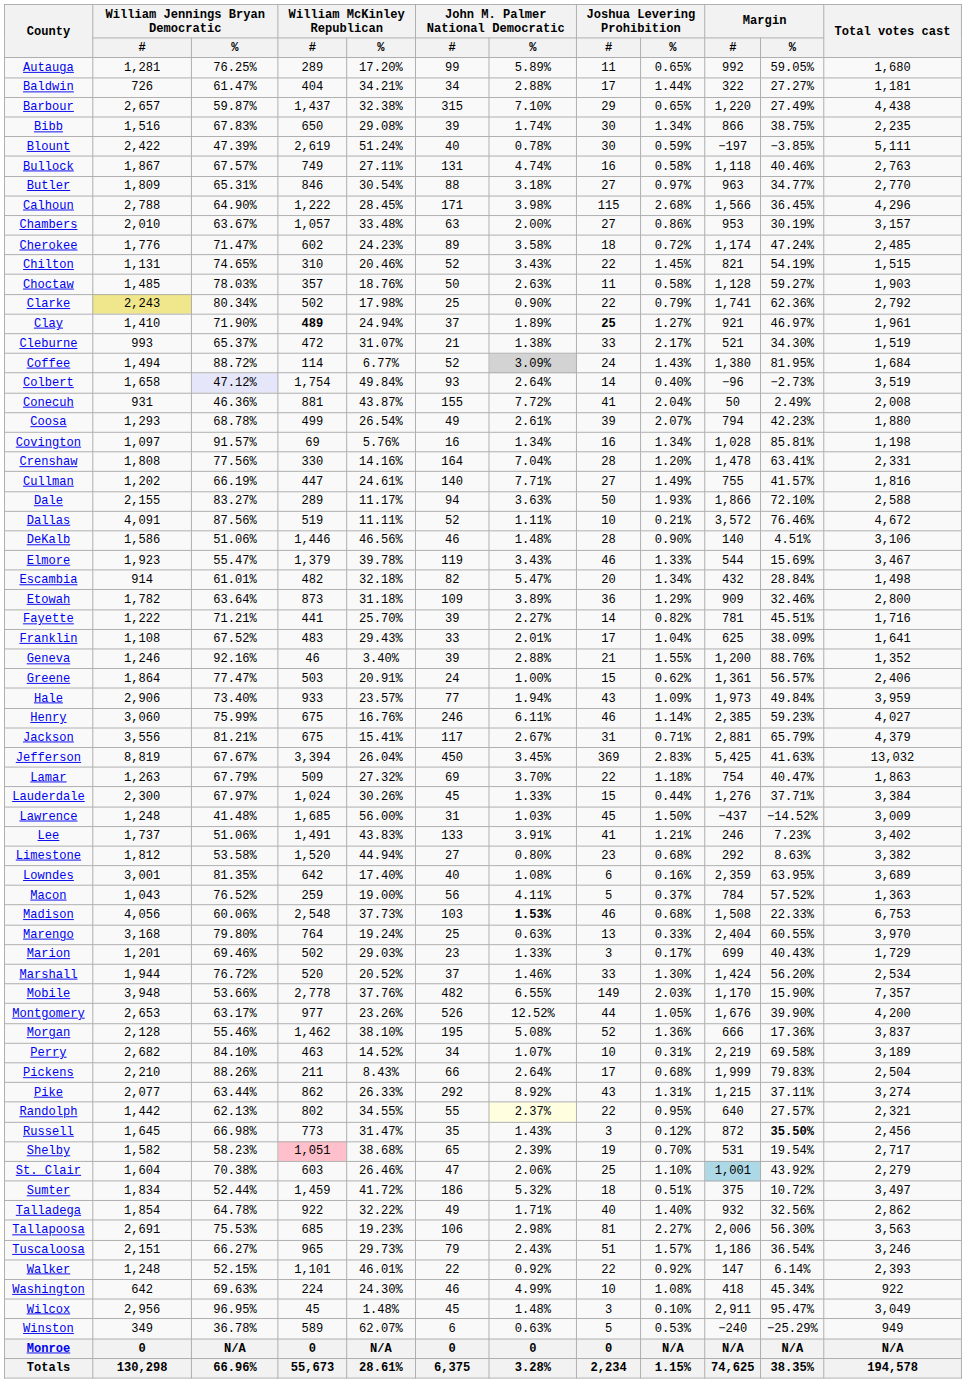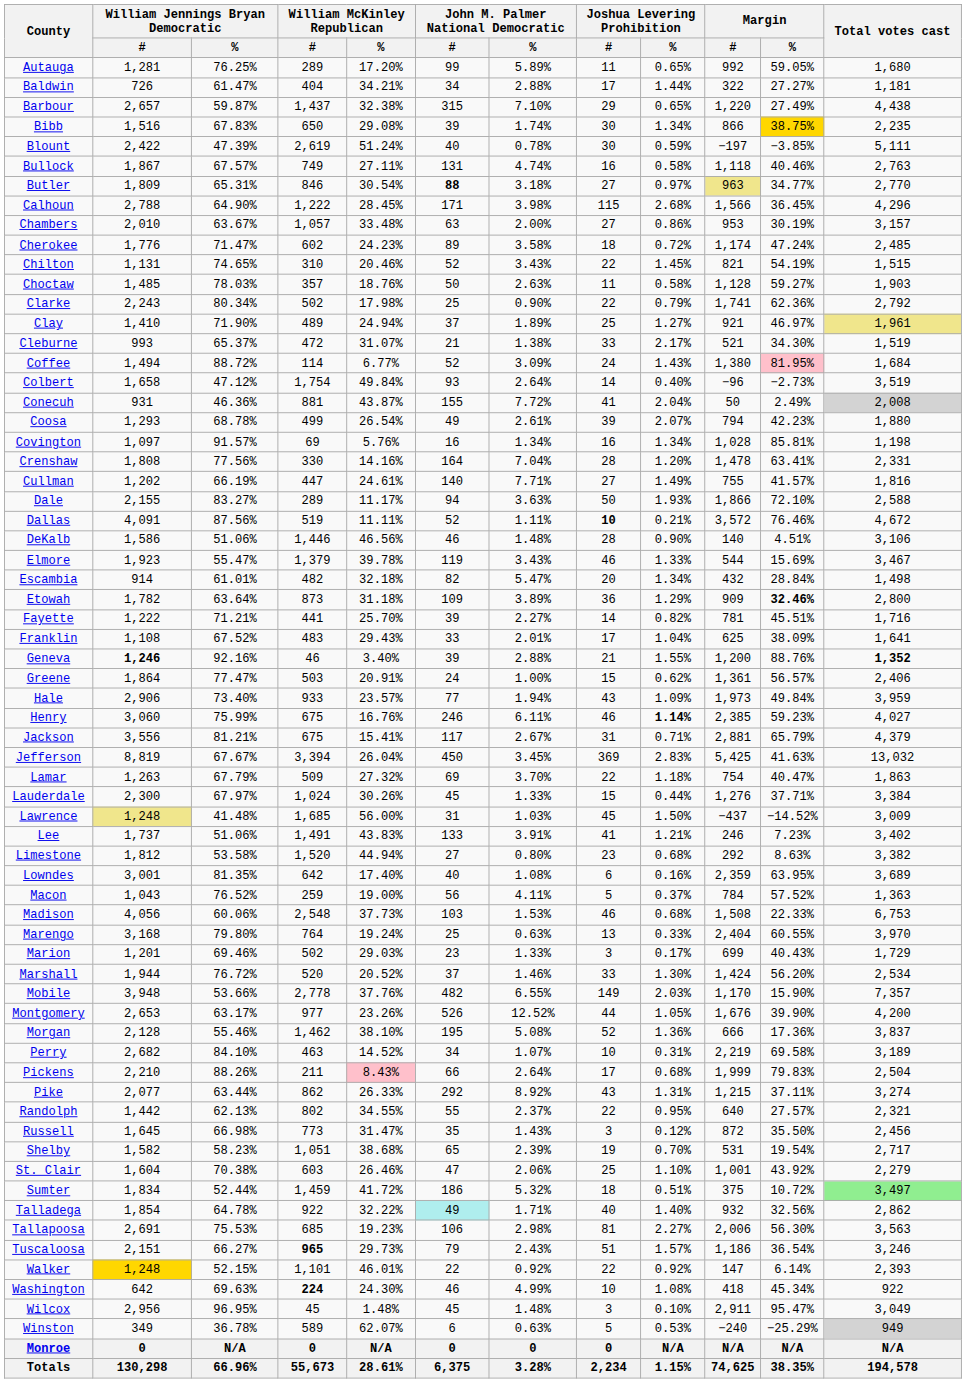(792, 127) no background -> (792, 127) gold background
(452, 186) normal -> (452, 186) bold
(733, 186) no background -> (733, 186) khaki background
(142, 304) khaki background -> (142, 304) no background
(312, 324) bold -> (312, 324) normal
(609, 324) bold -> (609, 324) normal
(893, 324) no background -> (893, 324) khaki background
(533, 363) lightgrey background -> (533, 363) no background
(792, 363) no background -> (792, 363) pink background
(235, 383) lavender background -> (235, 383) no background
(893, 403) no background -> (893, 403) lightgrey background
(609, 521) normal -> (609, 521) bold
(792, 600) normal -> (792, 600) bold
(142, 659) normal -> (142, 659) bold
(893, 659) normal -> (893, 659) bold
(673, 718) normal -> (673, 718) bold
(142, 816) no background -> (142, 816) khaki background
(533, 915) bold -> (533, 915) normal
(381, 1073) no background -> (381, 1073) pink background
(533, 1112) lightyellow background -> (533, 1112) no background
(792, 1132) bold -> (792, 1132) normal
(312, 1151) pink background -> (312, 1151) no background
(733, 1171) lightblue background -> (733, 1171) no background
(893, 1191) no background -> (893, 1191) lightgreen background
(452, 1211) no background -> (452, 1211) paleturquoise background
(312, 1250) normal -> (312, 1250) bold
(142, 1270) no background -> (142, 1270) gold background
(312, 1289) normal -> (312, 1289) bold
(893, 1329) no background -> (893, 1329) lightgrey background
